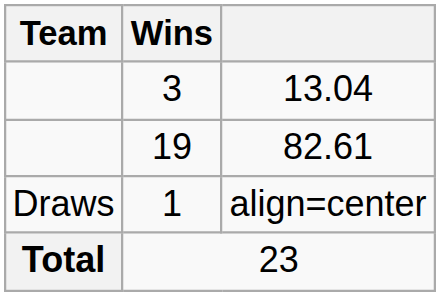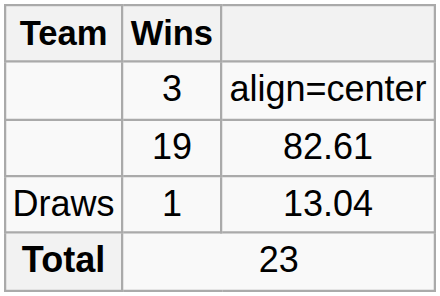(328, 89) 13.04 -> (328, 89) align=center
(328, 203) align=center -> (328, 203) 13.04
